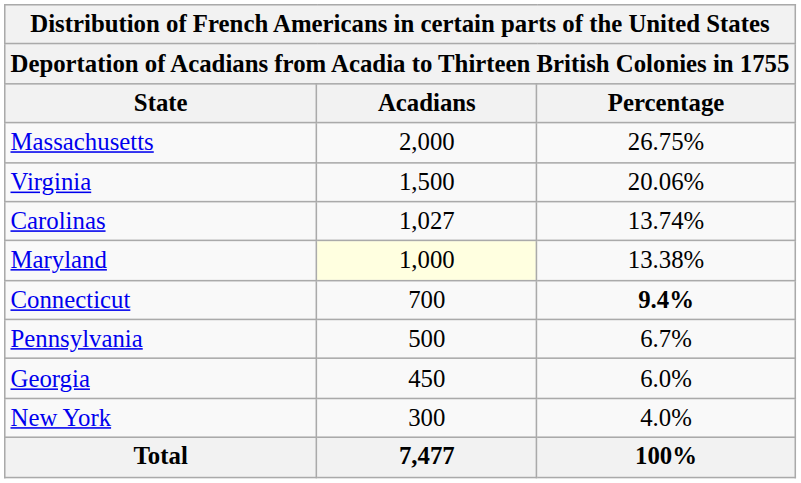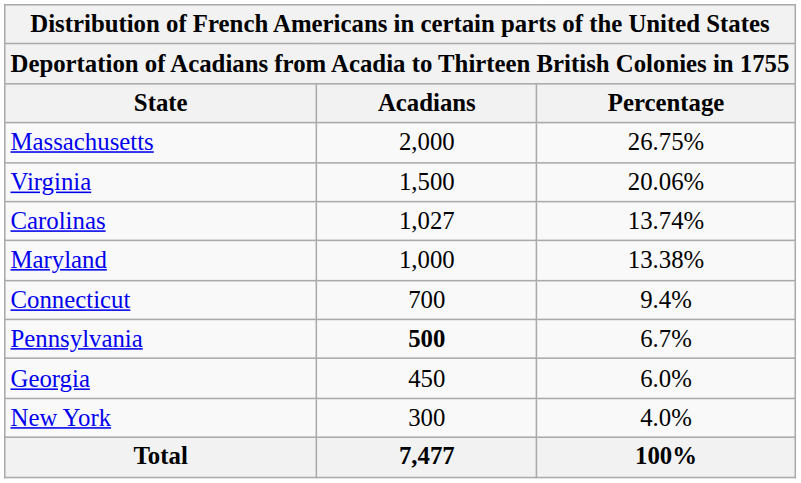(427, 260) lightyellow background -> (427, 260) no background
(666, 299) bold -> (666, 299) normal
(427, 338) normal -> (427, 338) bold
